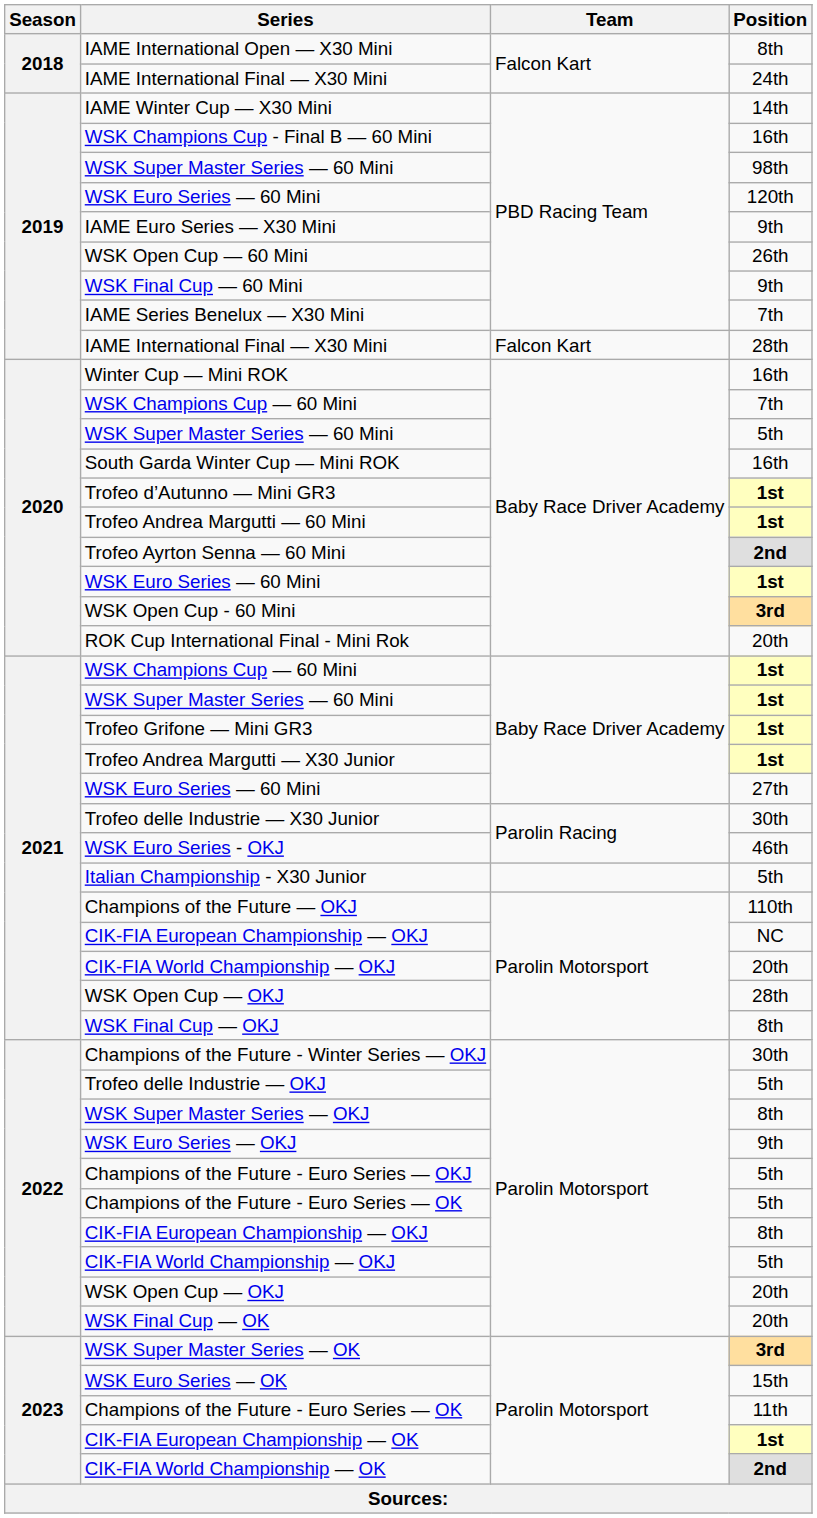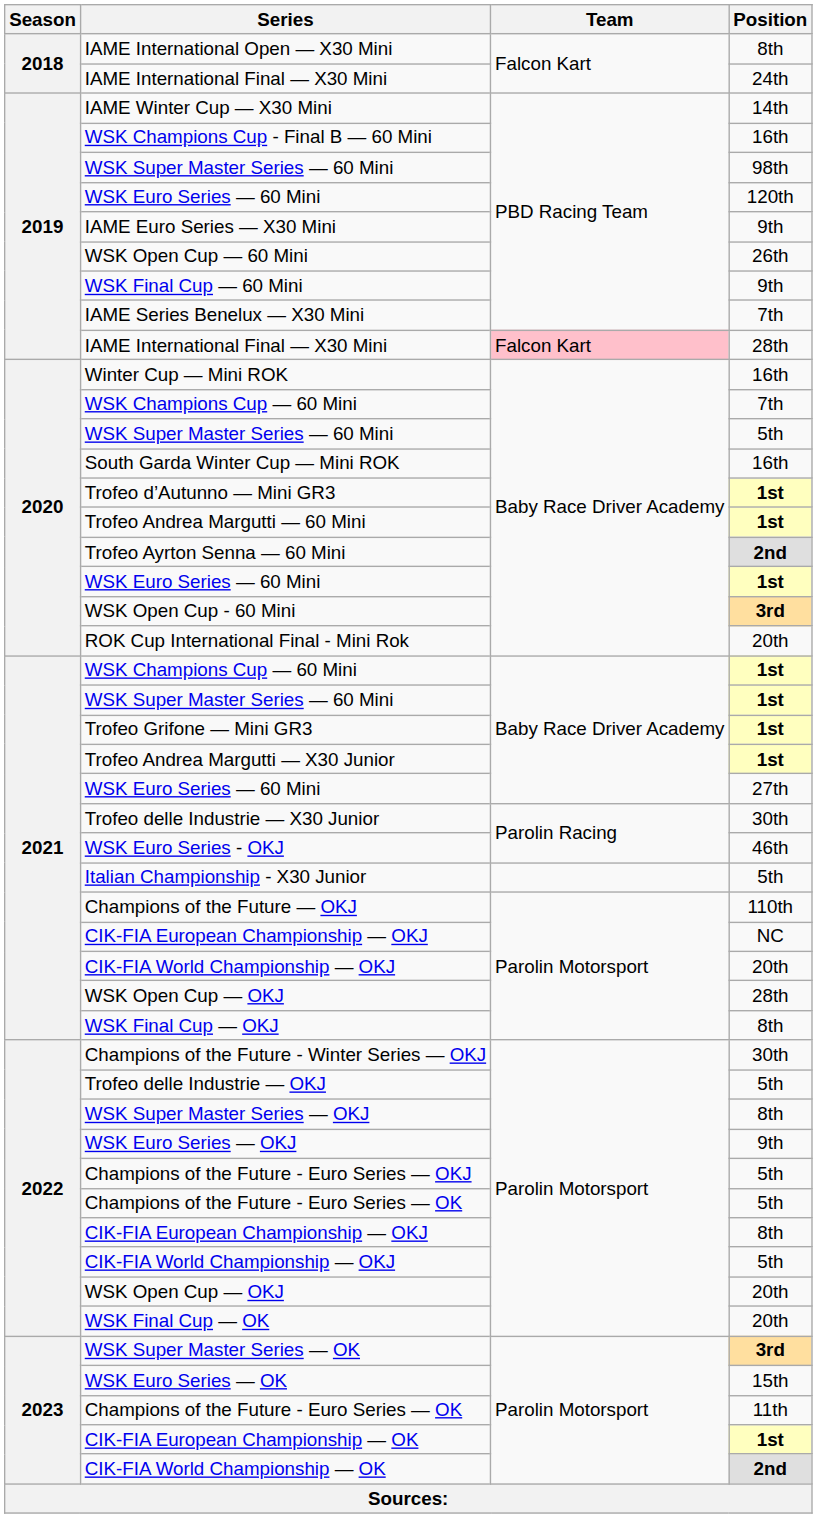(543, 344) no background -> (543, 344) pink background
